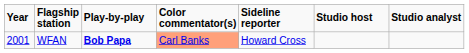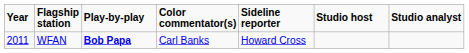(18, 40) 2001 -> (18, 40) 2011
(184, 40) lightsalmon background -> (184, 40) no background
